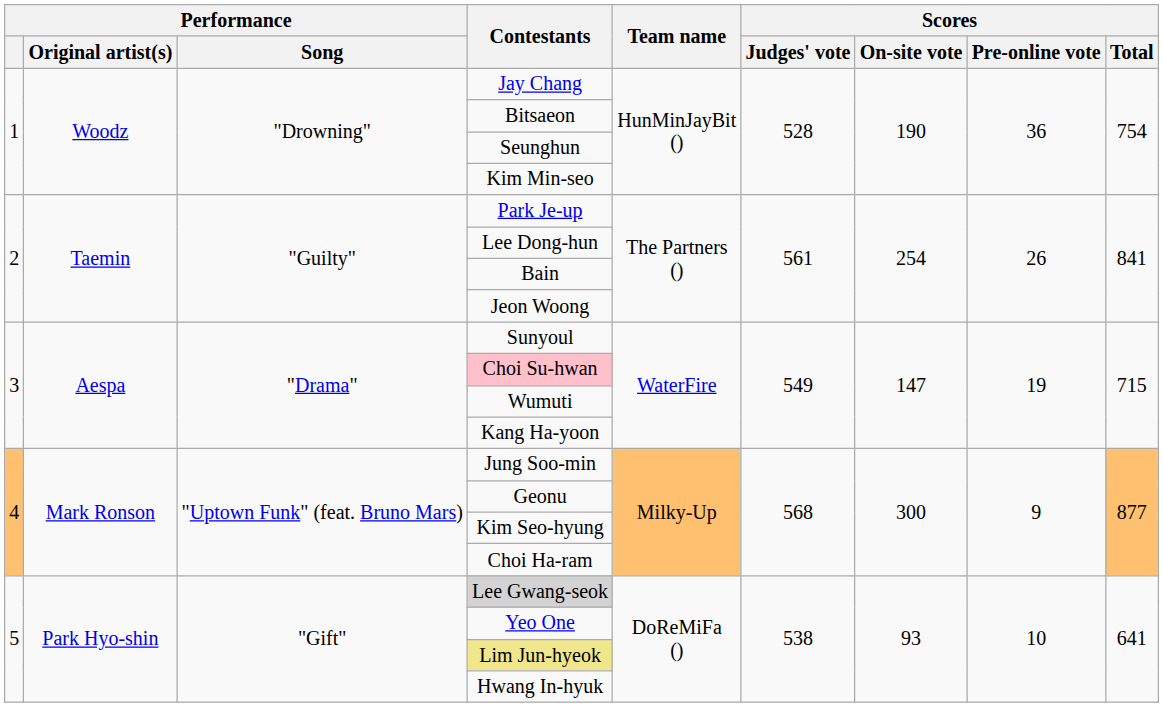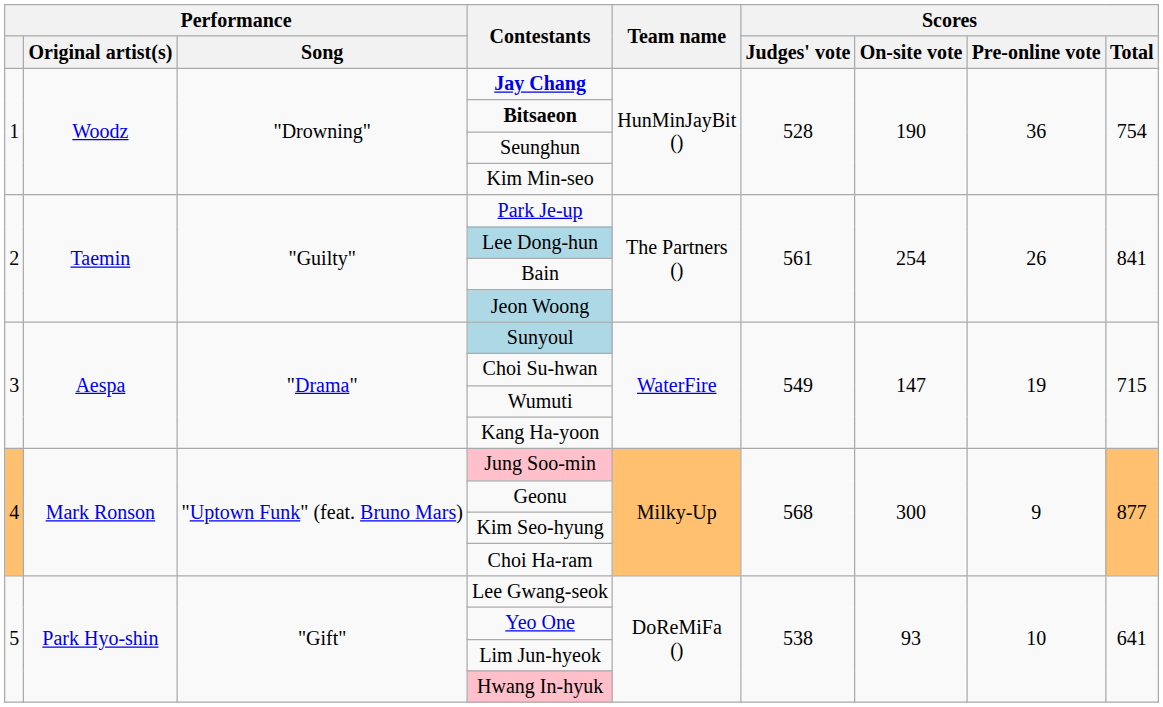(540, 83) normal -> (540, 83) bold
(540, 115) normal -> (540, 115) bold
(540, 242) no background -> (540, 242) lightblue background
(540, 305) no background -> (540, 305) lightblue background
(540, 337) no background -> (540, 337) lightblue background
(540, 369) pink background -> (540, 369) no background
(540, 464) no background -> (540, 464) pink background
(540, 591) lightgrey background -> (540, 591) no background
(540, 654) khaki background -> (540, 654) no background
(540, 686) no background -> (540, 686) pink background
